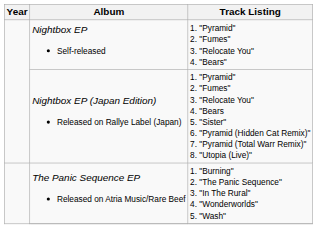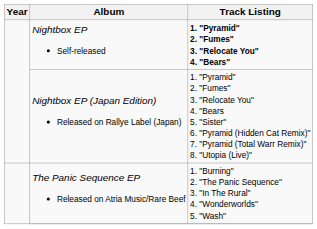(222, 45) normal -> (224, 44) bold
